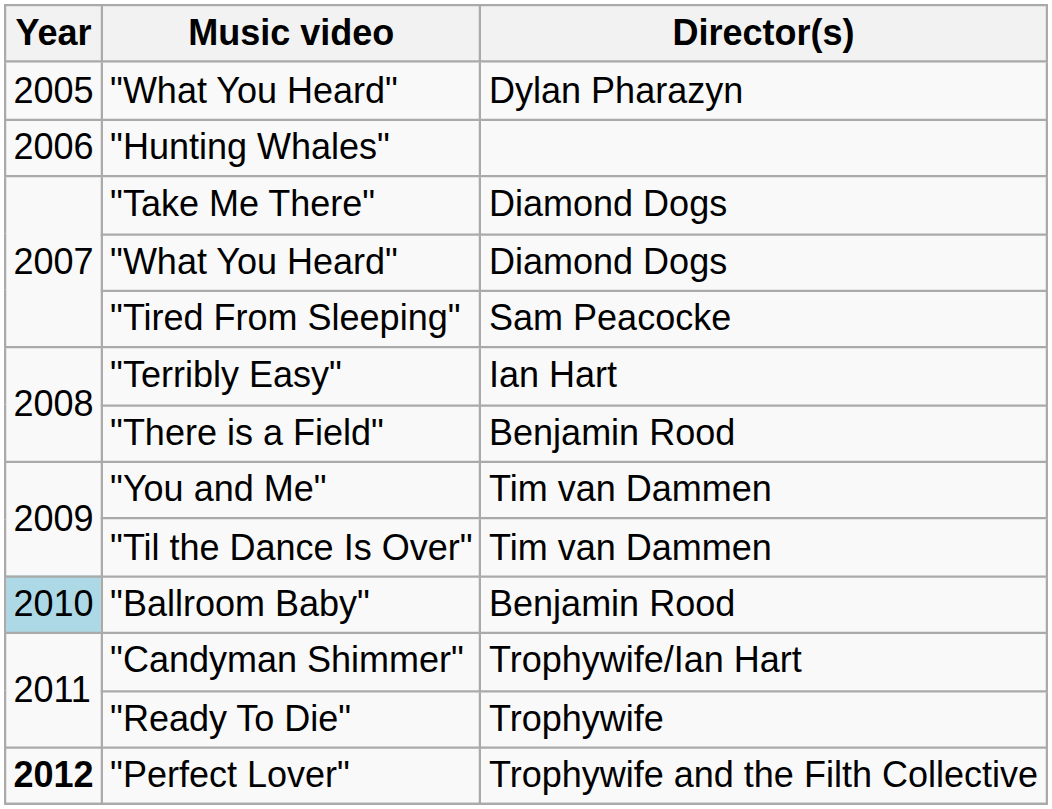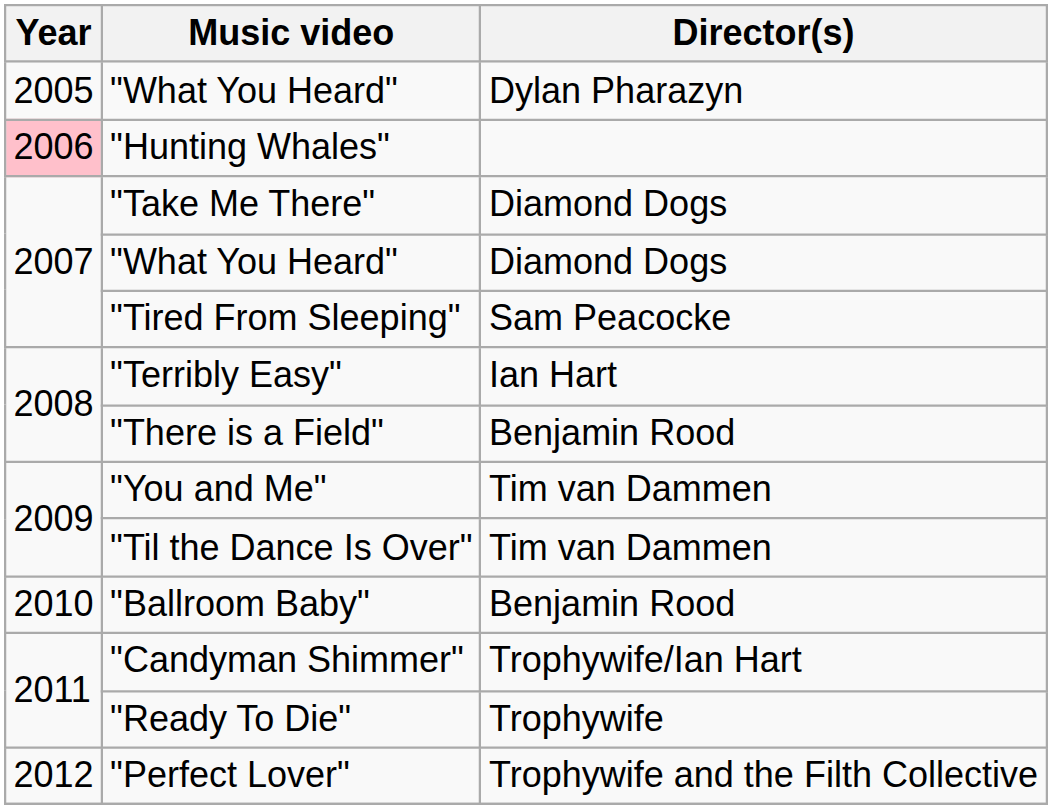(53, 147) no background -> (53, 147) pink background
(53, 603) lightblue background -> (53, 603) no background
(53, 775) bold -> (53, 775) normal
